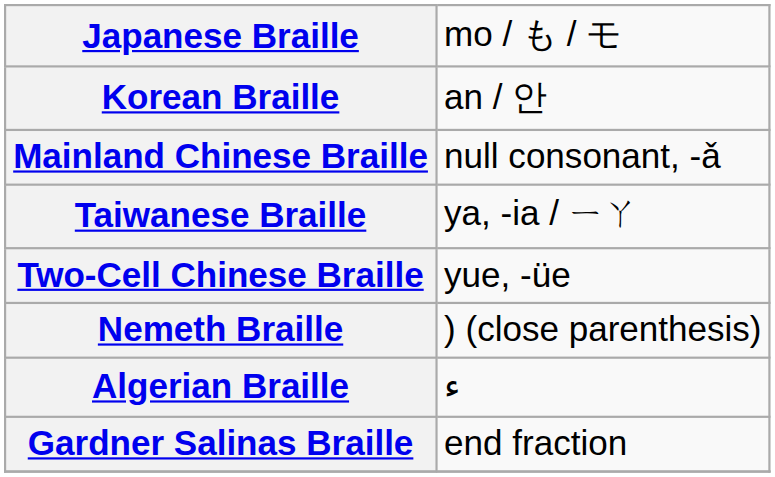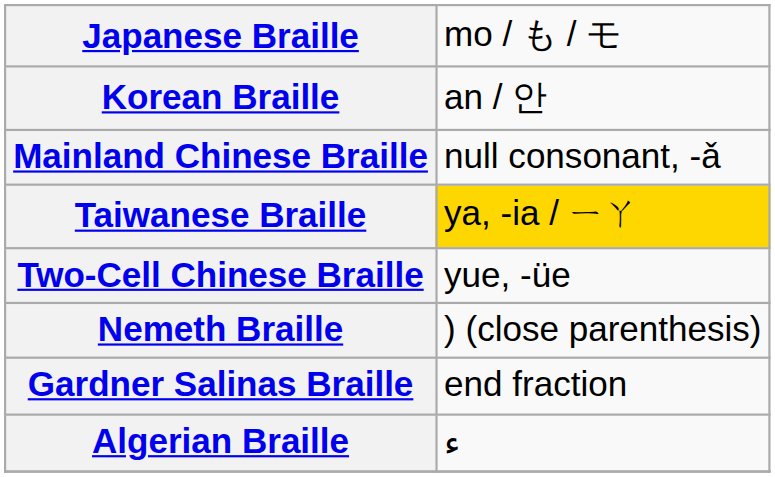(541, 214) no background -> (541, 214) gold background
rows swapped: (221, 443) <-> (221, 386)
